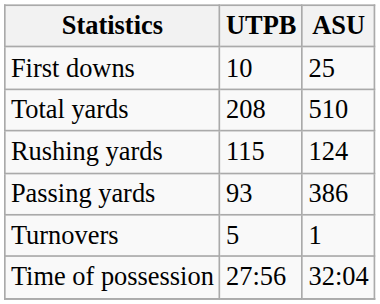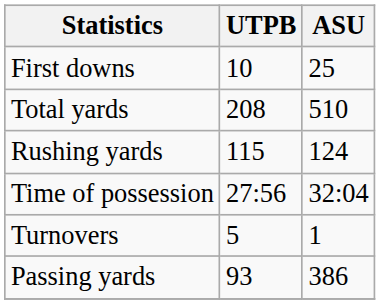rows swapped: (83, 193) <-> (112, 277)
